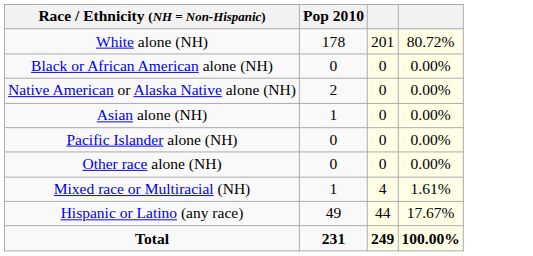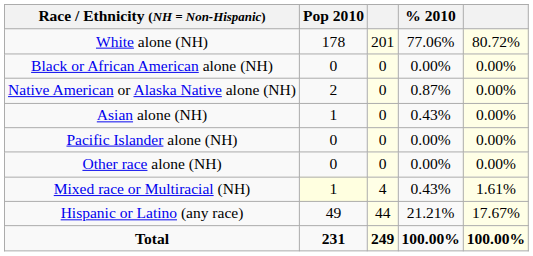+ column: (431, 16)
(333, 189) no background -> (333, 189) lightyellow background
